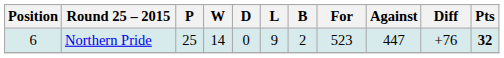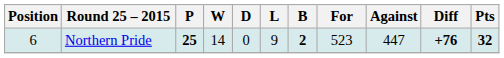(190, 40) normal -> (190, 40) bold
(303, 40) normal -> (303, 40) bold
(446, 40) normal -> (446, 40) bold
